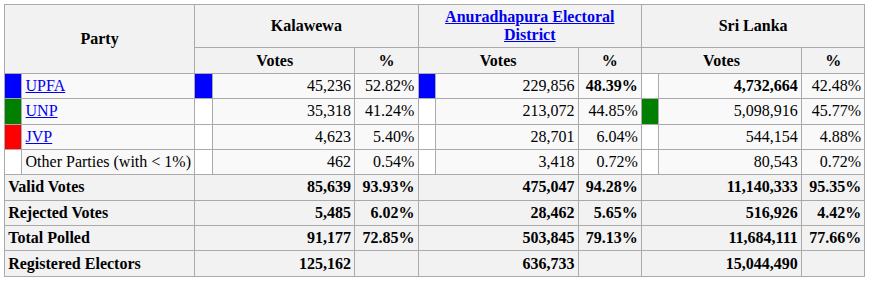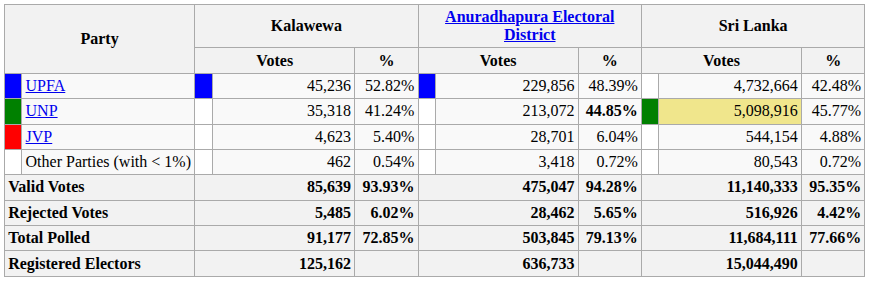(612, 85) bold -> (613, 85) normal
(766, 85) bold -> (766, 85) normal
(613, 111) normal -> (612, 111) bold
(766, 111) no background -> (766, 111) khaki background
